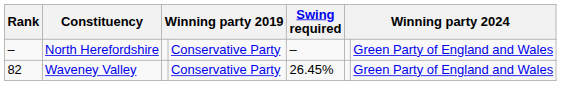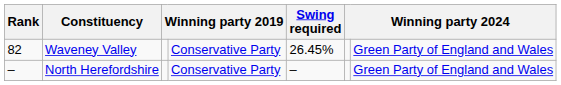rows swapped: (91, 70) <-> (102, 49)
